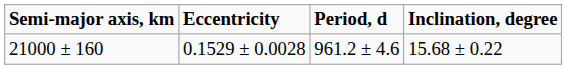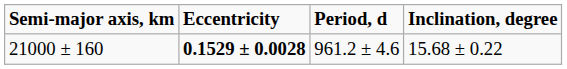(244, 49) normal -> (244, 49) bold
